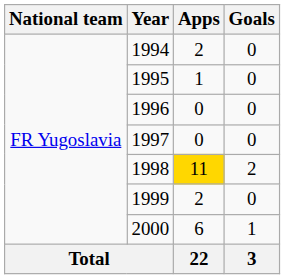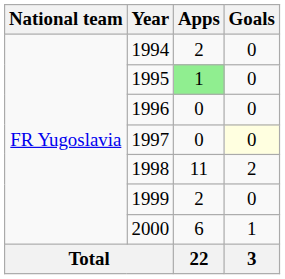(199, 79) no background -> (199, 79) lightgreen background
(252, 139) no background -> (252, 139) lightyellow background
(199, 169) gold background -> (199, 169) no background
